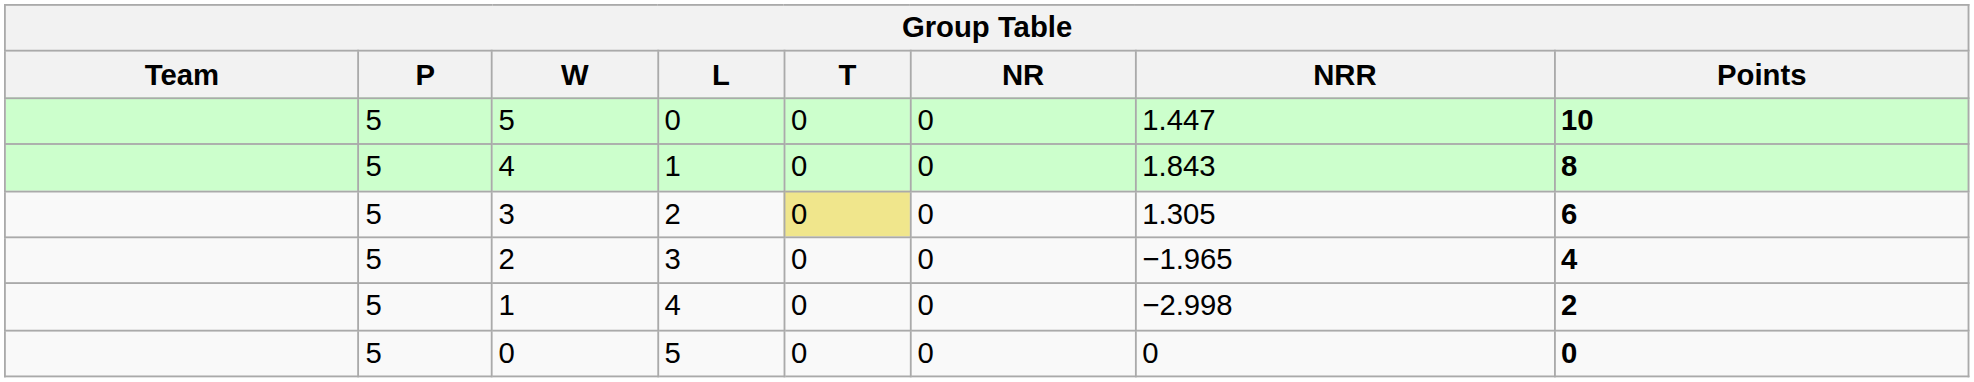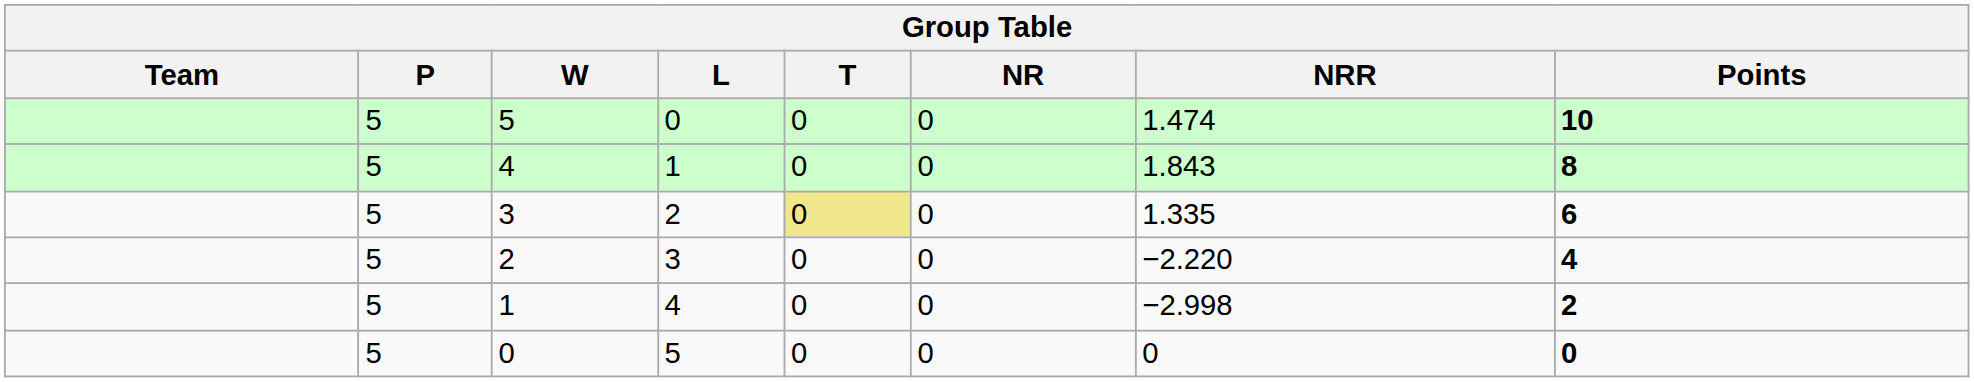(1179, 120) 1.447 -> (1179, 120) 1.474
(1179, 213) 1.305 -> (1179, 213) 1.335
(1187, 259) −1.965 -> (1187, 259) −2.220
